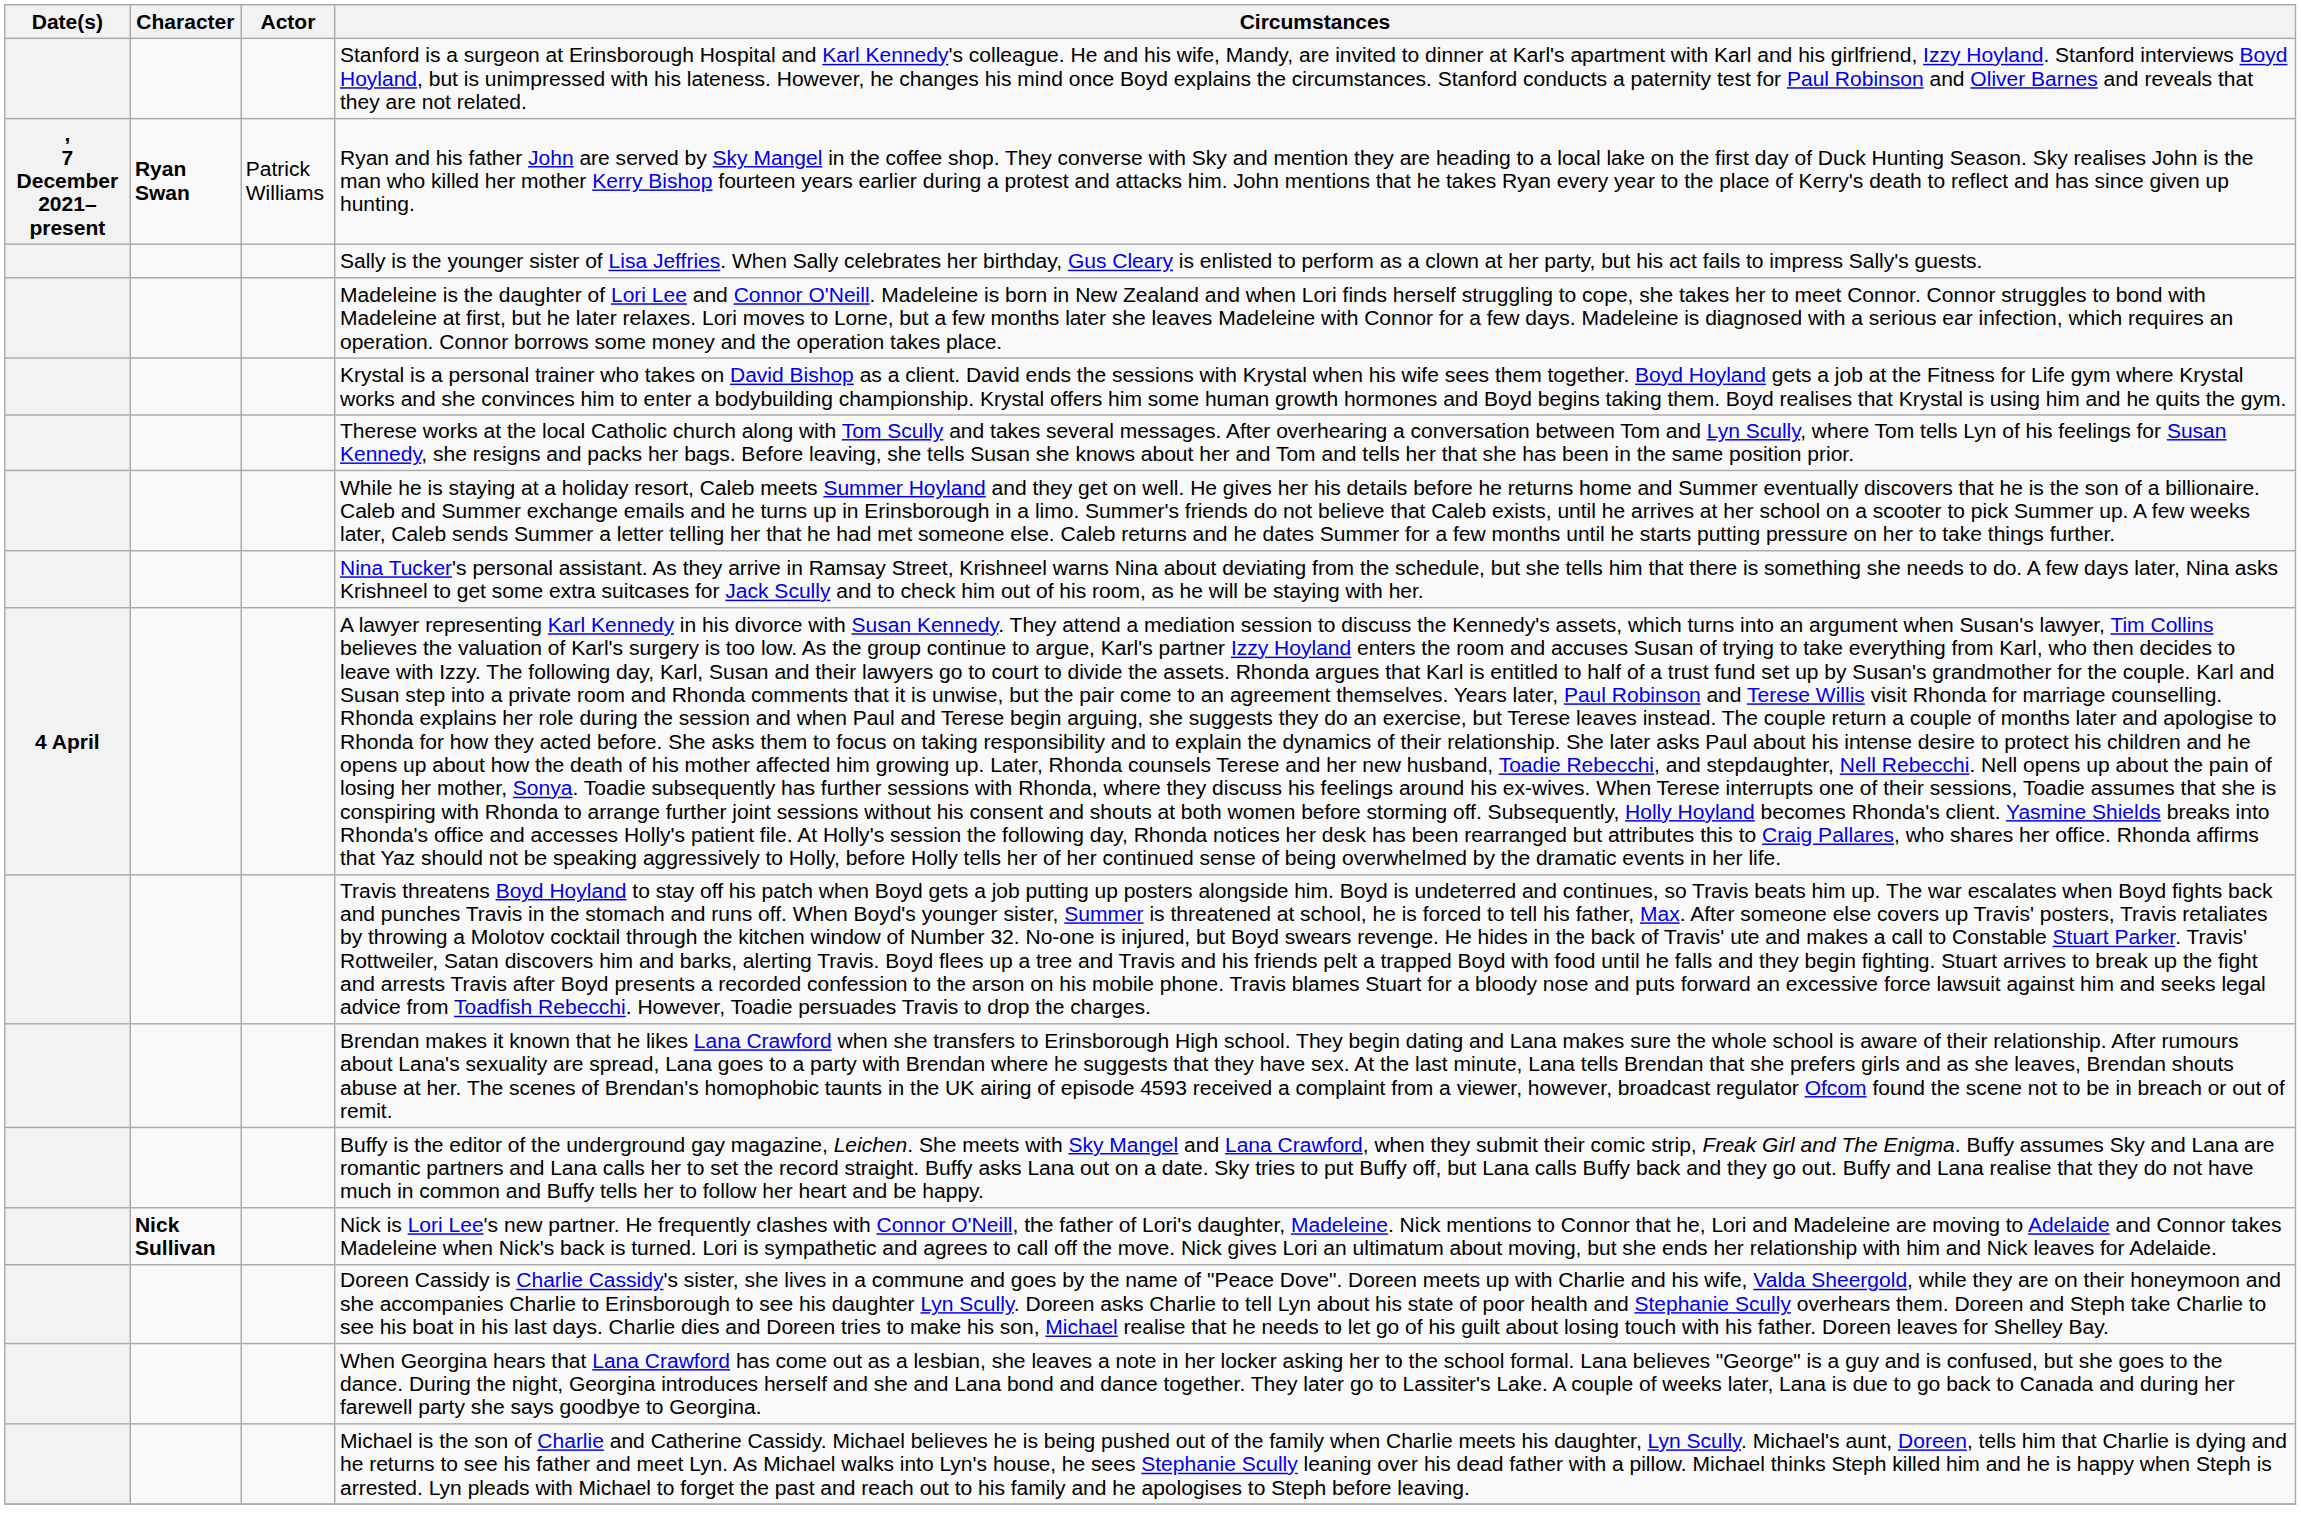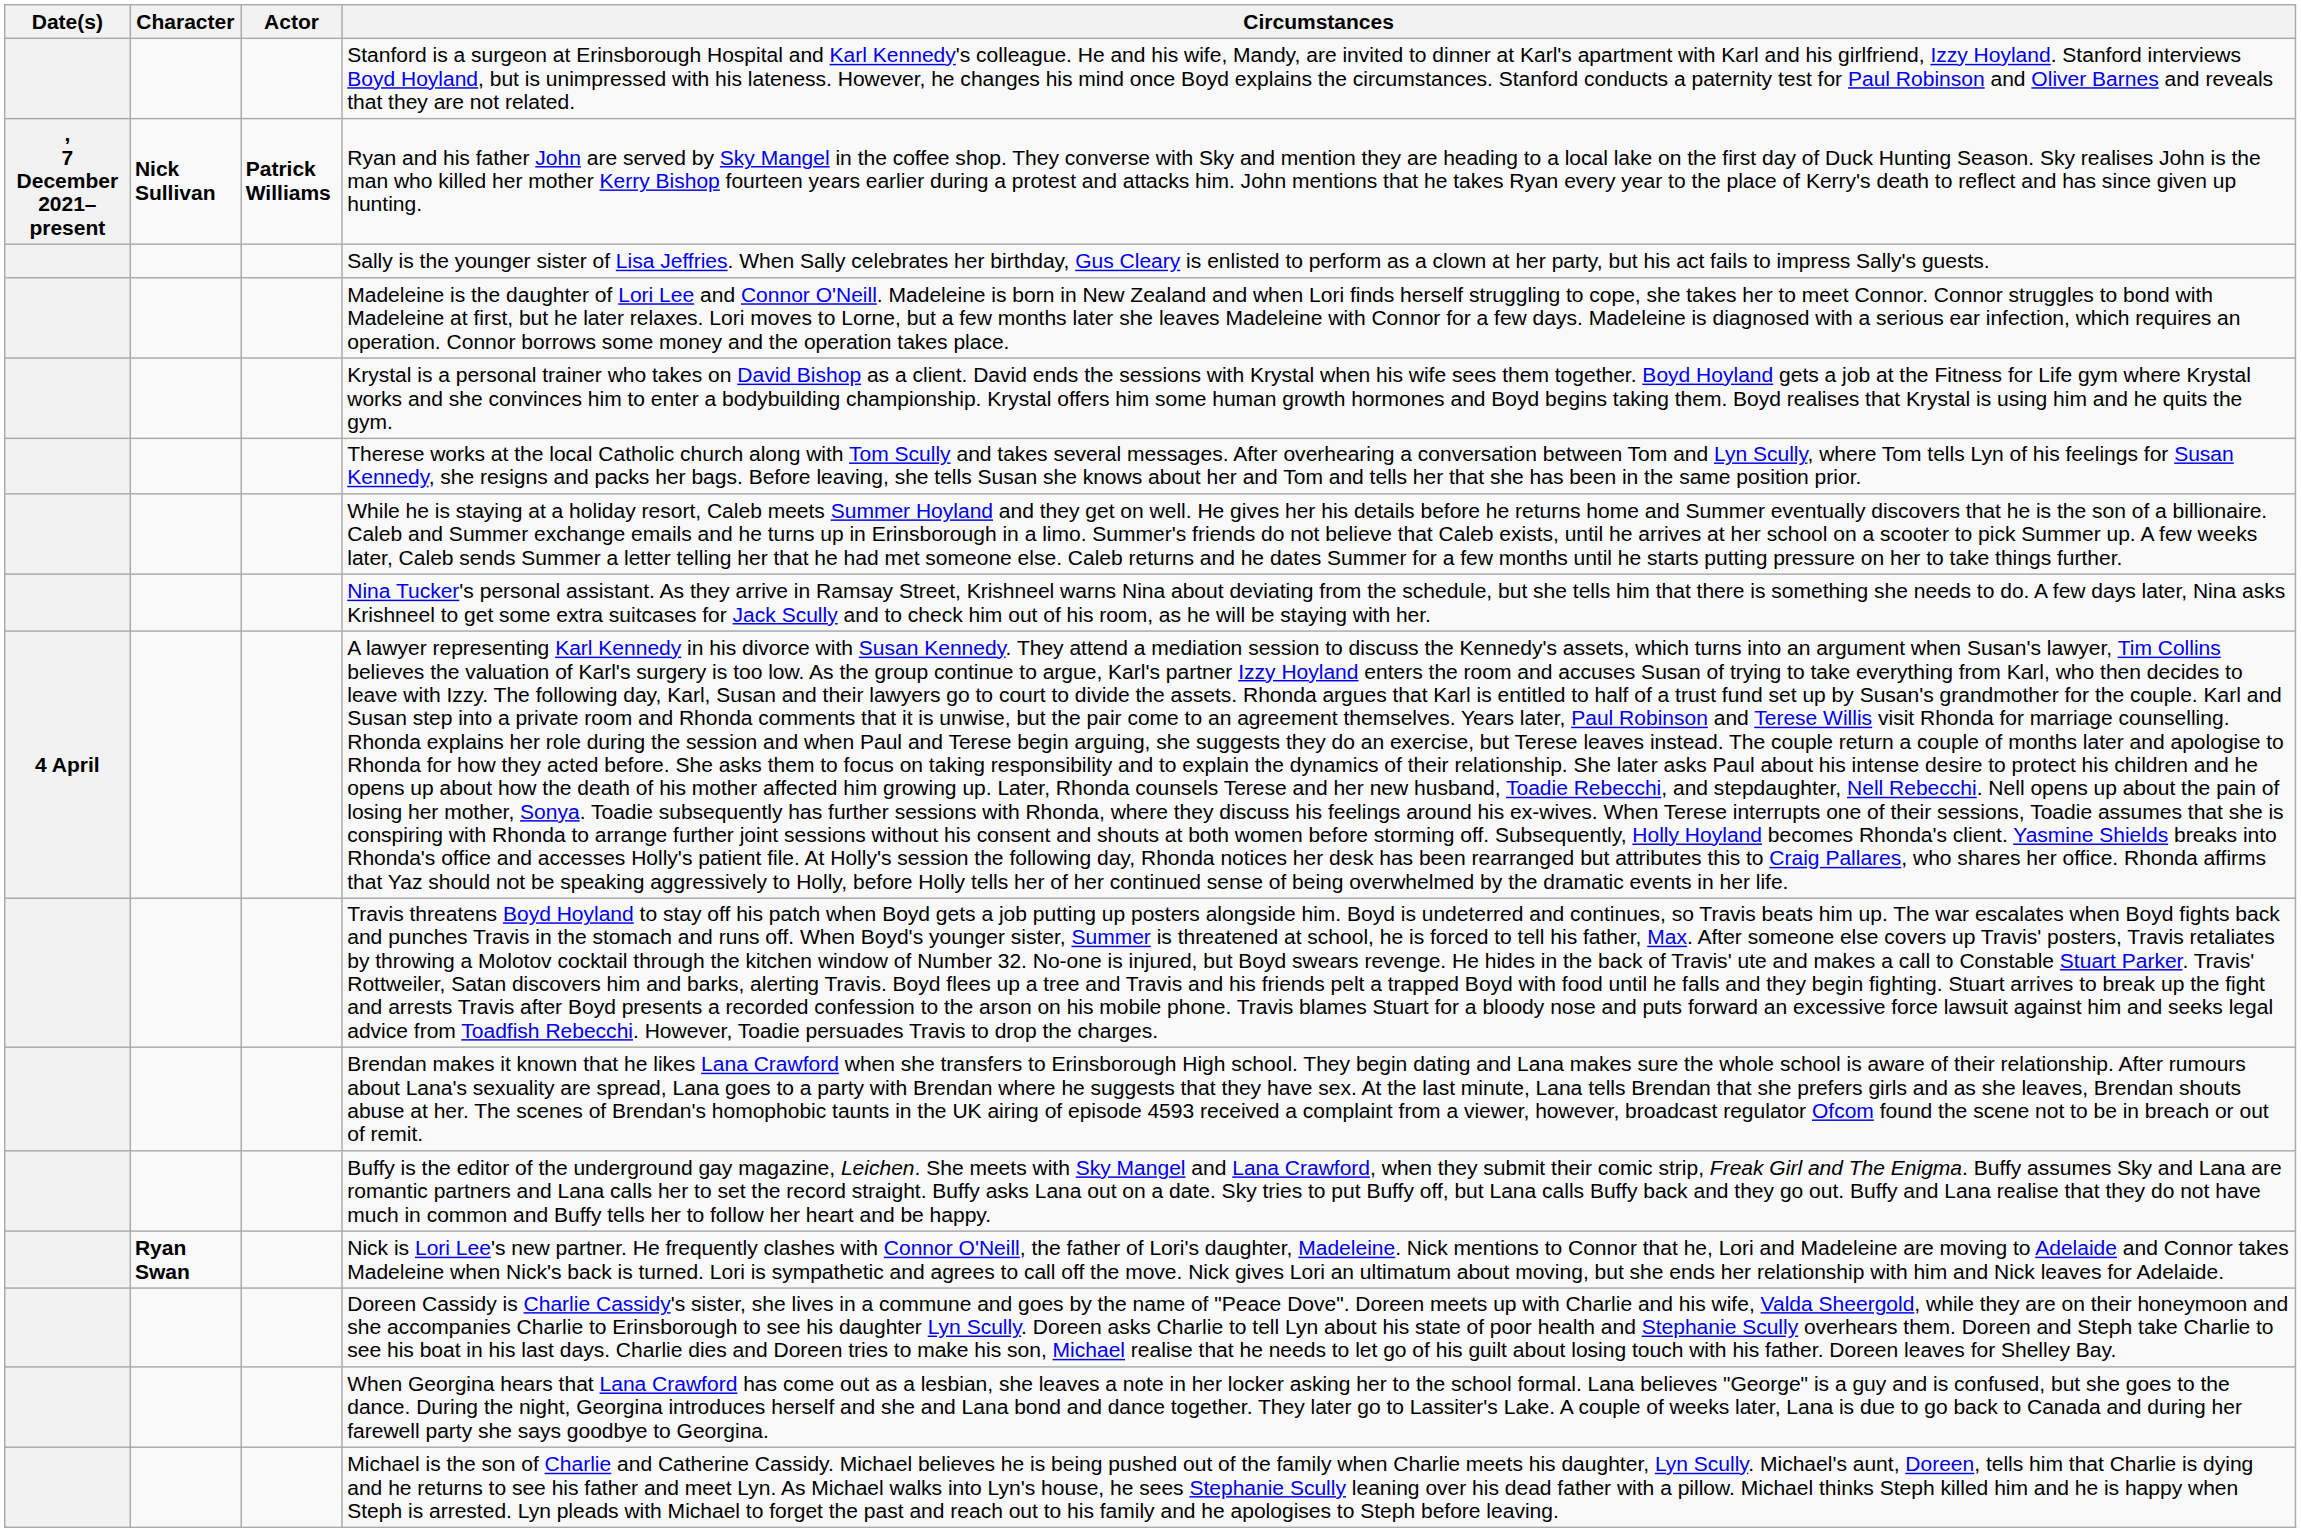(162, 182) Ryan Swan -> (175, 182) Nick Sullivan
(285, 182) normal -> (288, 182) bold
(175, 1236) Nick Sullivan -> (162, 1259) Ryan Swan
